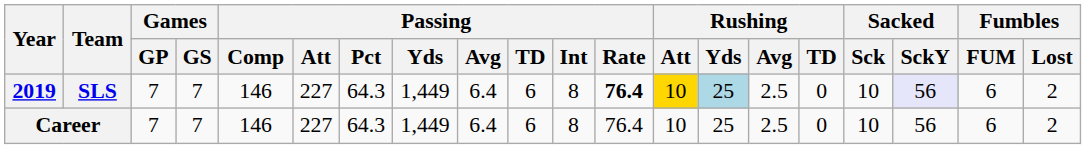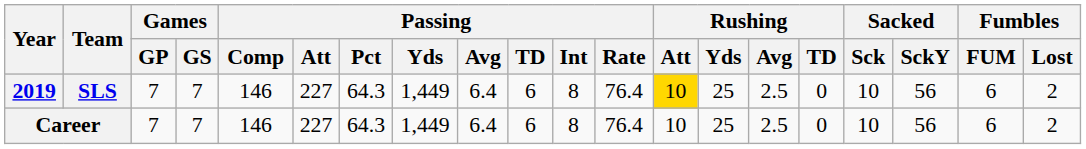(624, 90) bold -> (624, 90) normal
(723, 90) lightblue background -> (723, 90) no background
(925, 90) lavender background -> (925, 90) no background
